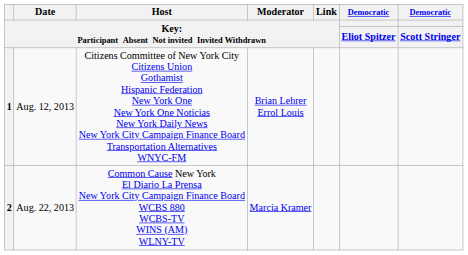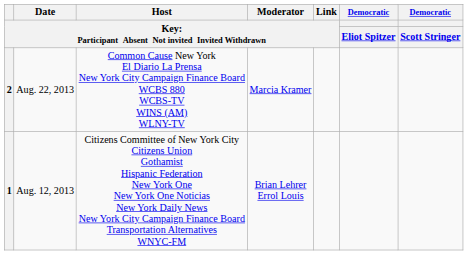rows swapped: (9, 106) <-> (9, 207)
